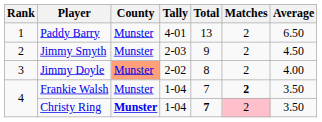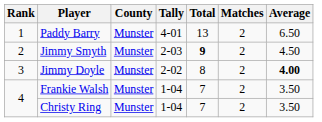(206, 51) normal -> (202, 51) bold
(134, 70) lightsalmon background -> (134, 70) no background
(294, 70) normal -> (290, 70) bold
(246, 88) bold -> (242, 88) normal
(136, 107) bold -> (134, 107) normal
(206, 107) bold -> (202, 107) normal
(246, 107) pink background -> (242, 107) no background
